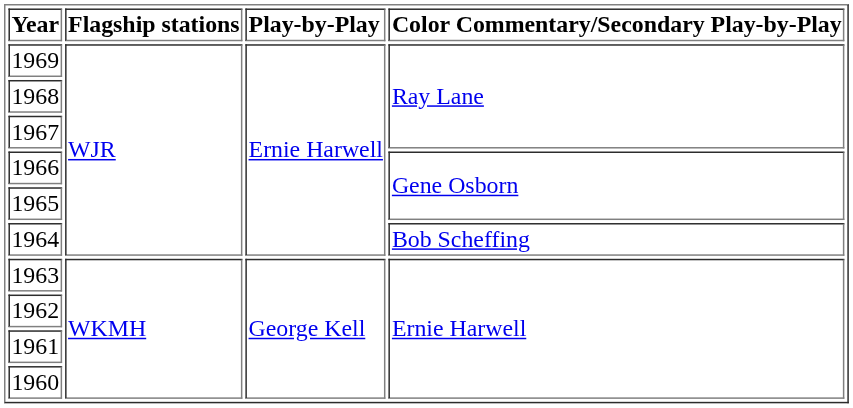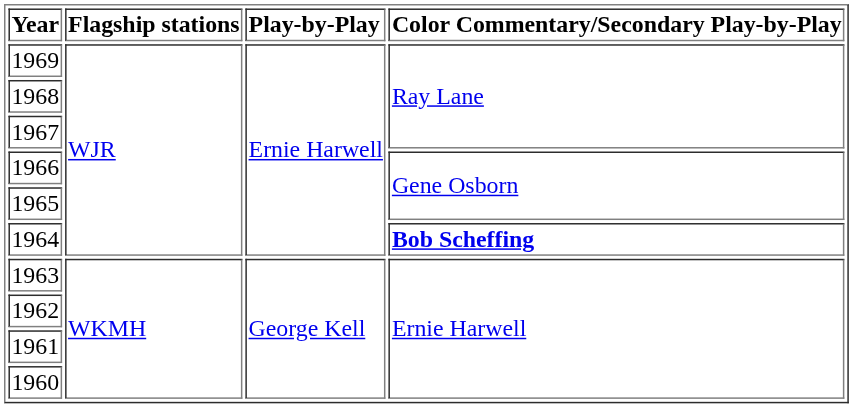(461, 239) normal -> (463, 239) bold
